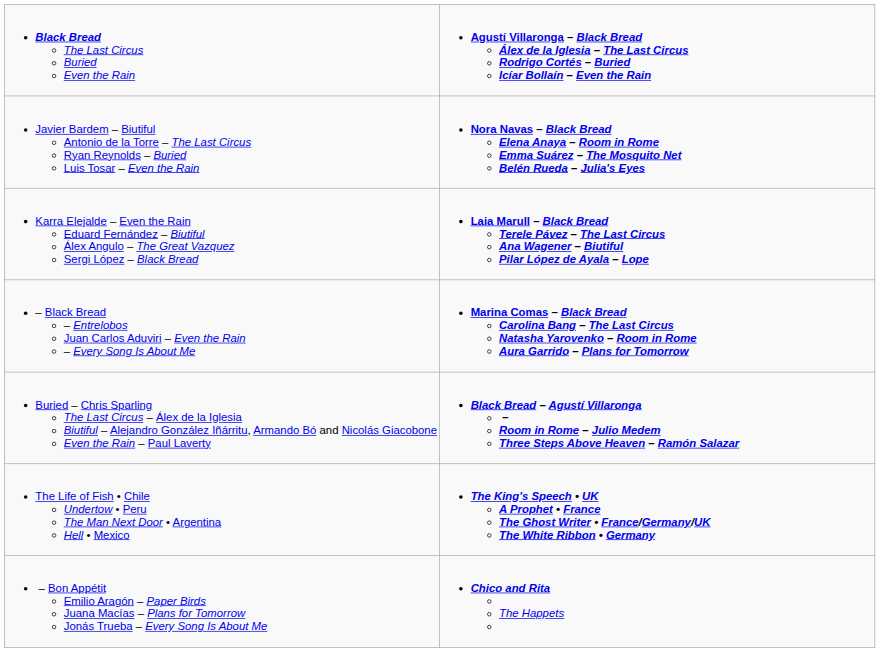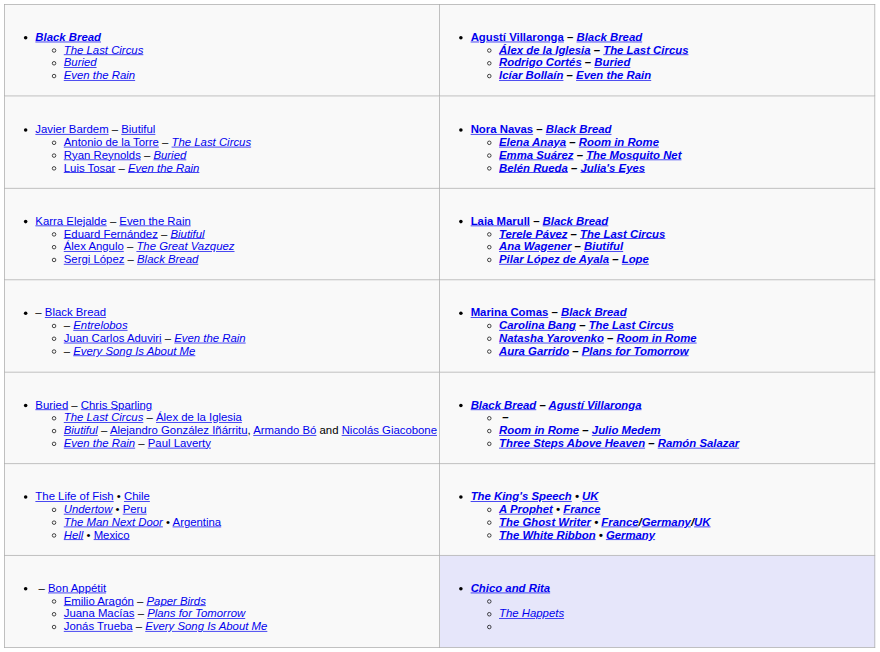(657, 608) no background -> (657, 608) lavender background
